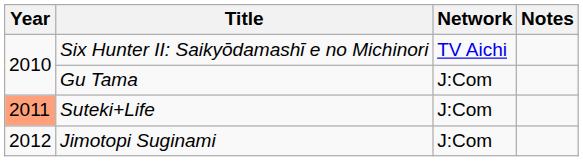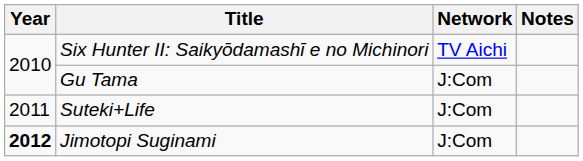(29, 110) lightsalmon background -> (29, 110) no background
(30, 140) normal -> (30, 140) bold
